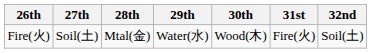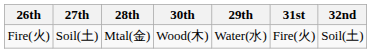columns swapped: (182, 14) <-> (241, 14)
